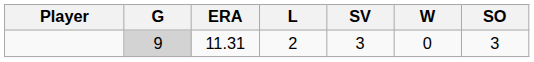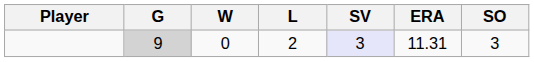columns swapped: (427, 17) <-> (225, 17)
(360, 43) no background -> (360, 43) lavender background
